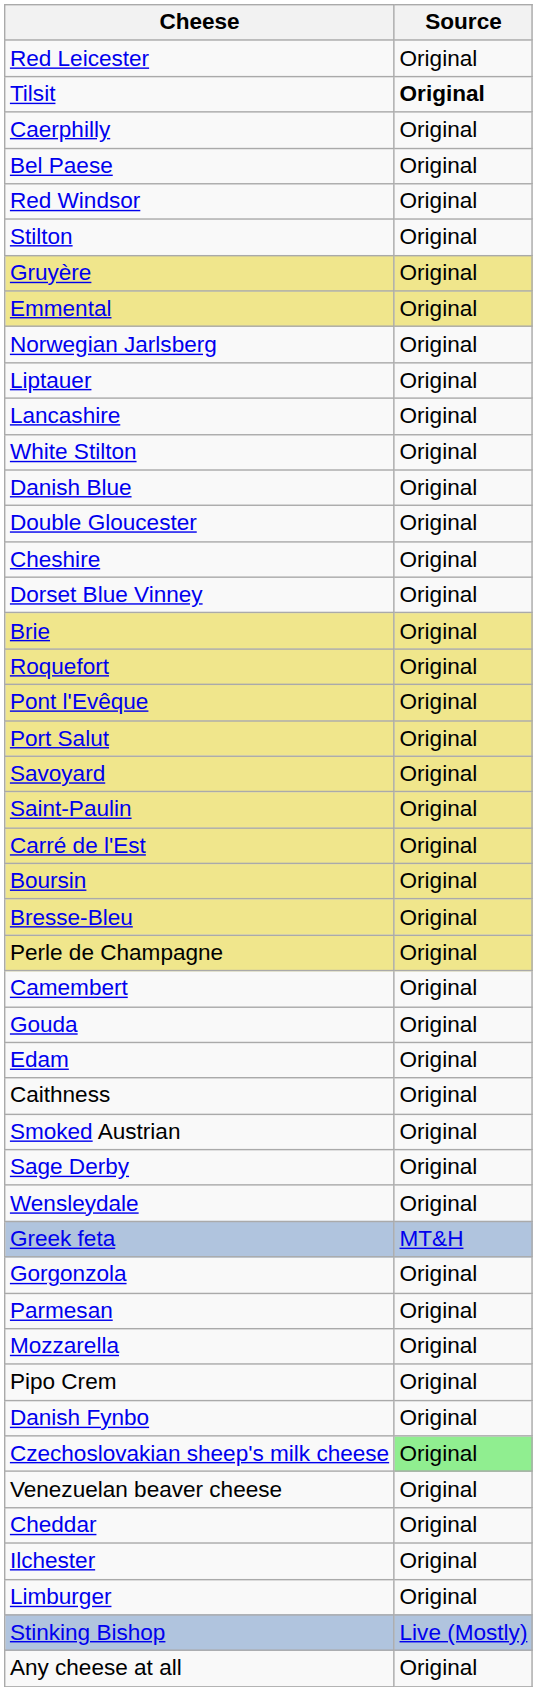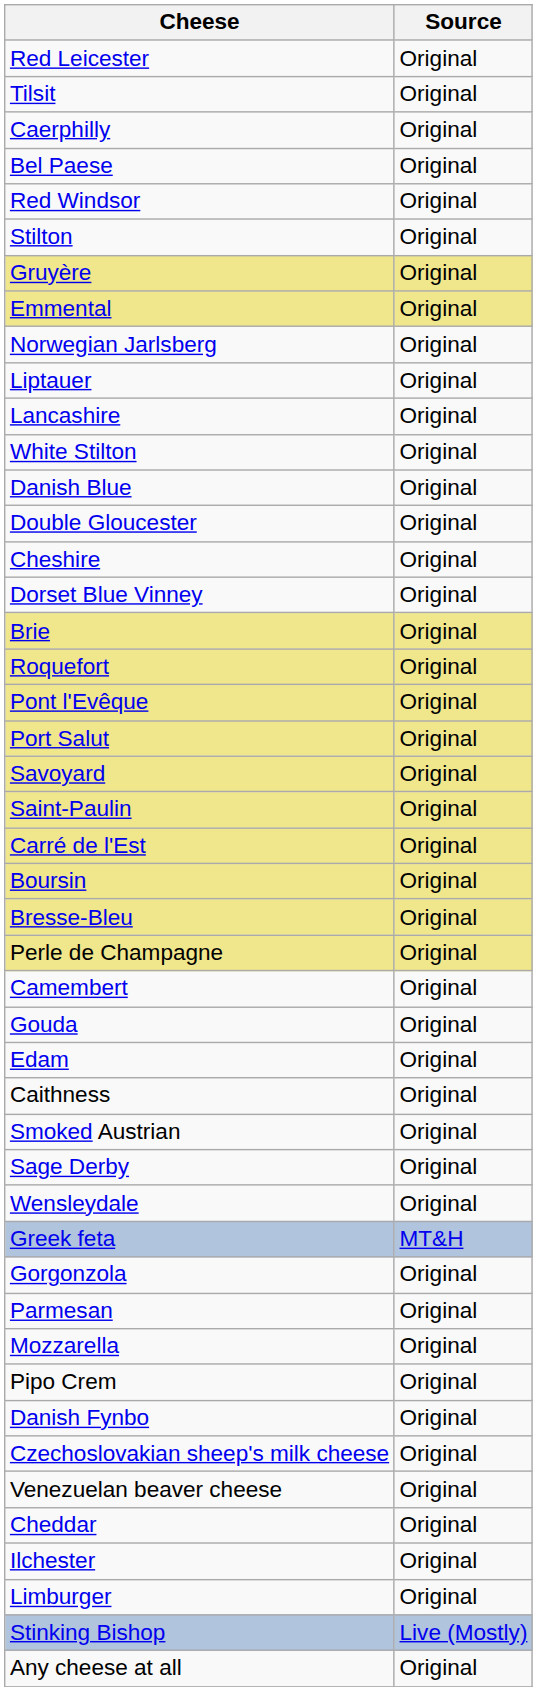(442, 93) bold -> (438, 93) normal
(438, 1453) lightgreen background -> (438, 1453) no background
